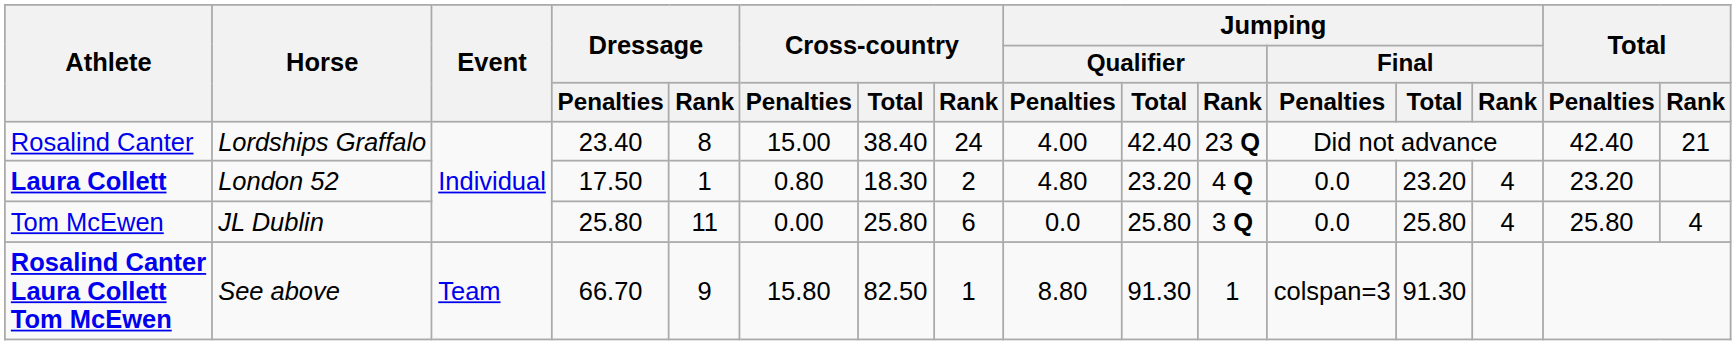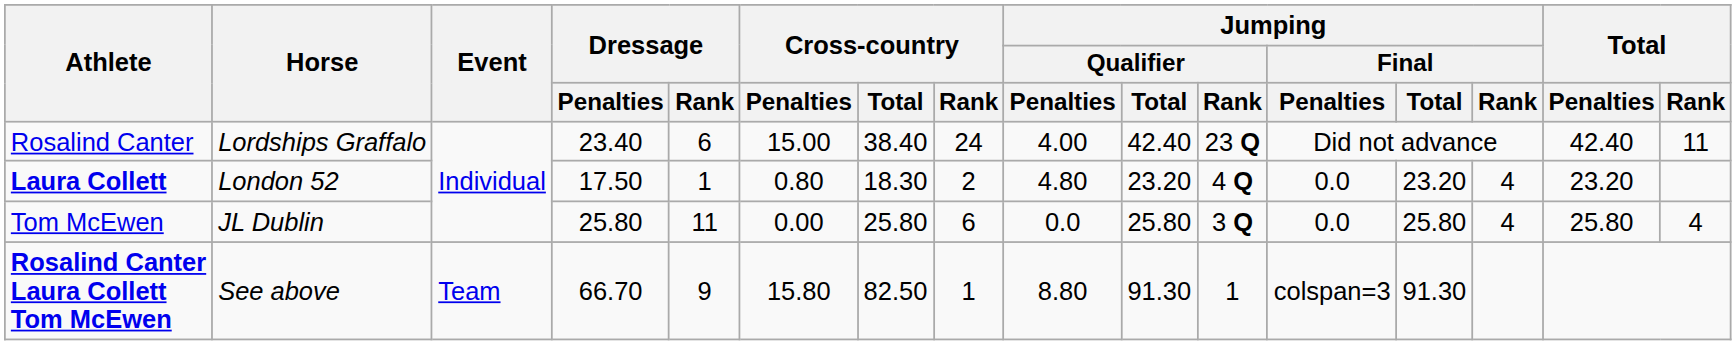(705, 142) 8 -> (705, 142) 6
(1696, 142) 21 -> (1696, 142) 11
